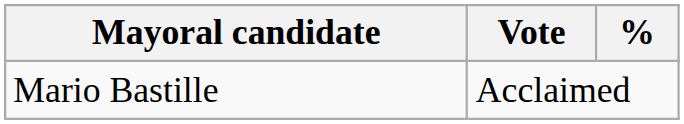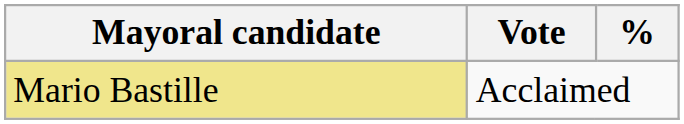(116, 89) no background -> (116, 89) khaki background
